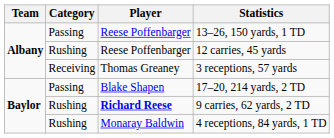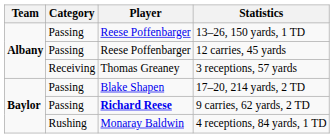(68, 50) Rushing -> (66, 50) Passing
(68, 105) Rushing -> (66, 105) Passing
